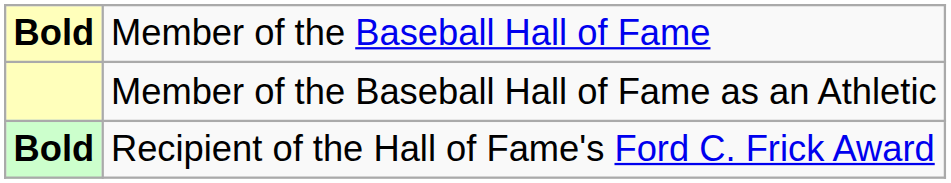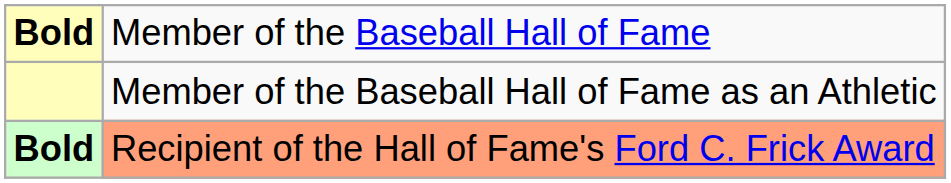(523, 148) no background -> (523, 148) lightsalmon background
